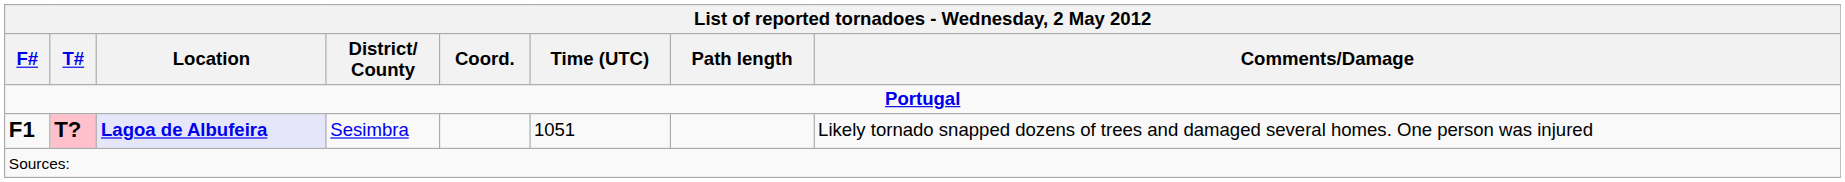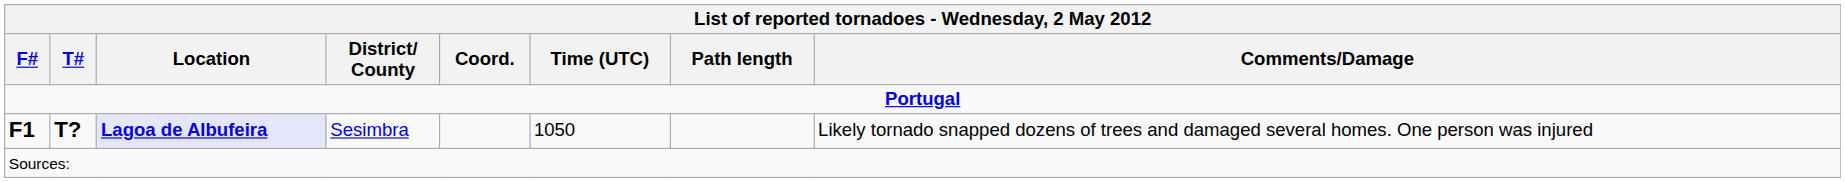(68, 130) pink background -> (68, 130) no background
(555, 130) 1051 -> (555, 130) 1050
